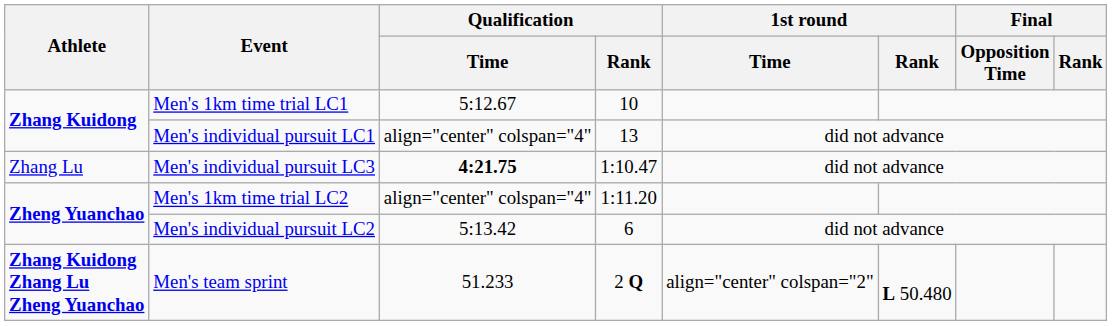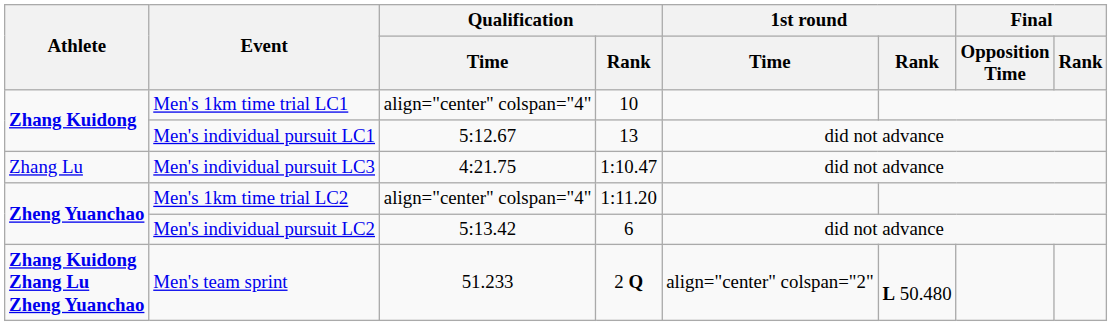(488, 104) 5:12.67 -> (488, 104) align="center" colspan="4"
(488, 136) align="center" colspan="4" -> (488, 136) 5:12.67
(488, 167) bold -> (488, 167) normal
